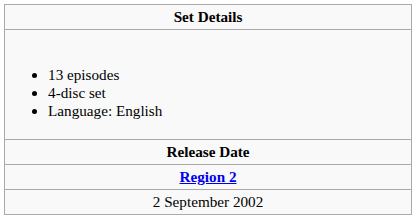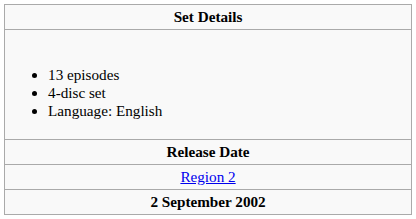(208, 176) bold -> (208, 176) normal
(208, 201) normal -> (208, 201) bold
